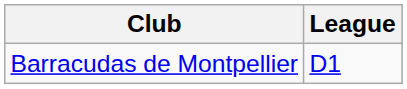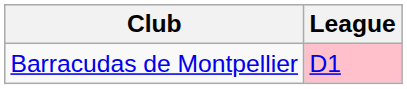(325, 63) no background -> (325, 63) pink background
